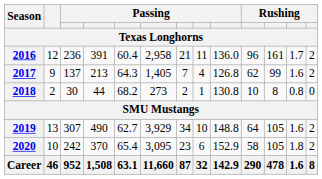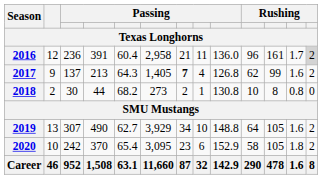(312, 55) no background -> (312, 55) lightgrey background
(185, 73) normal -> (185, 73) bold
